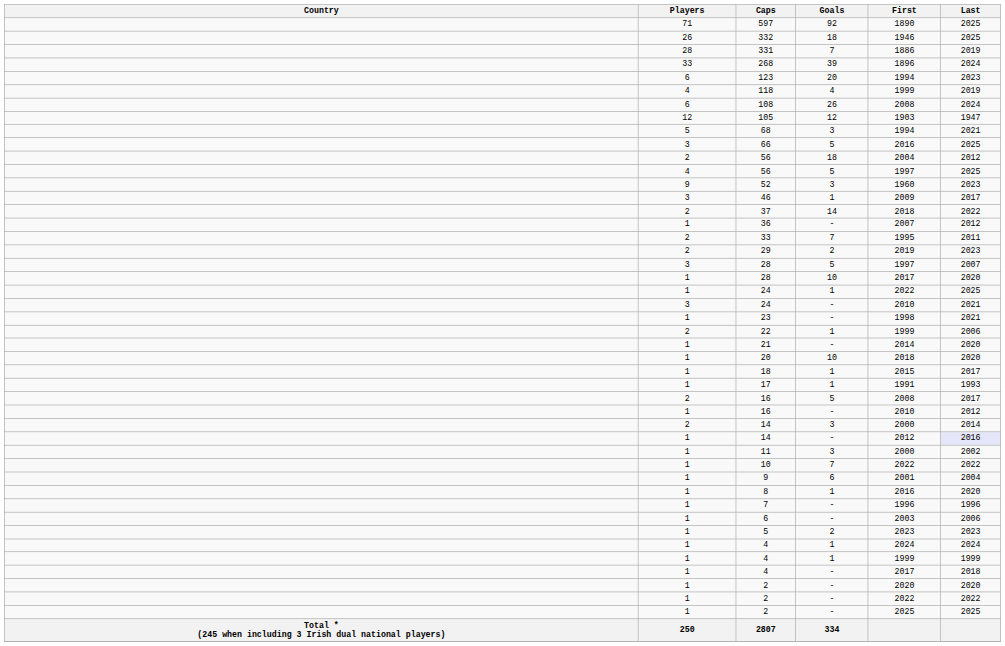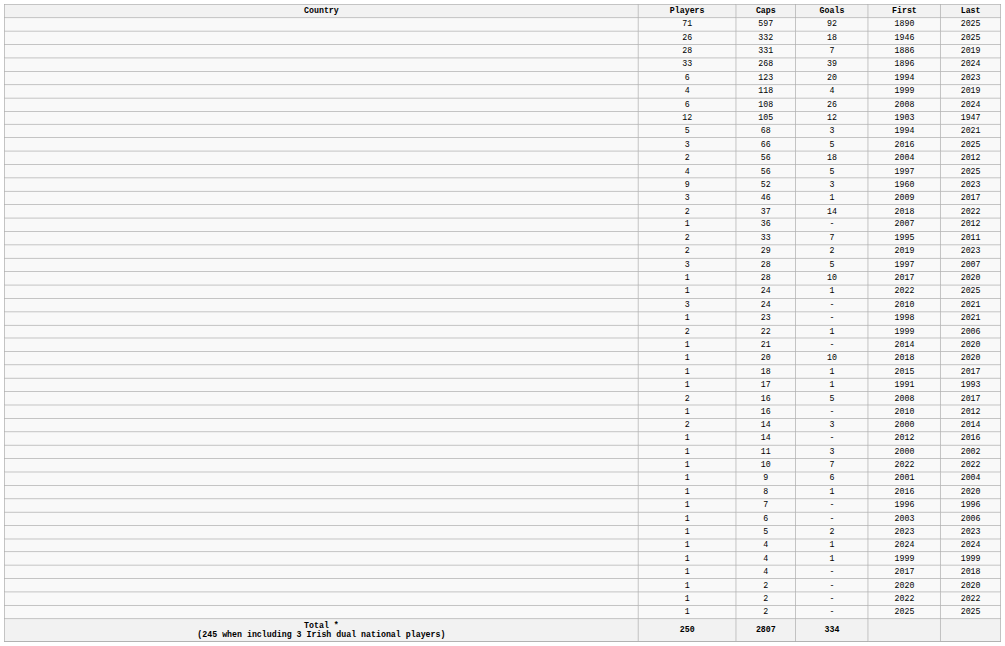(971, 439) lavender background -> (971, 439) no background
